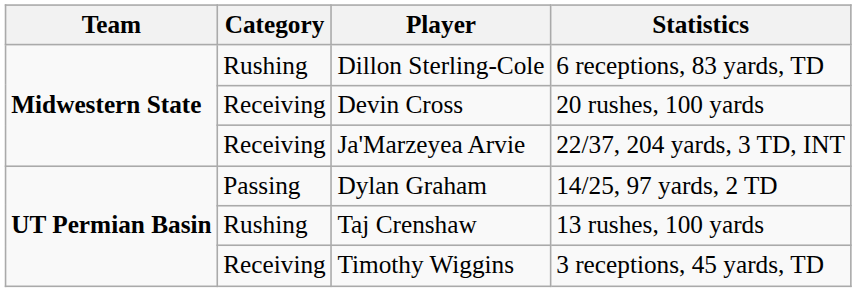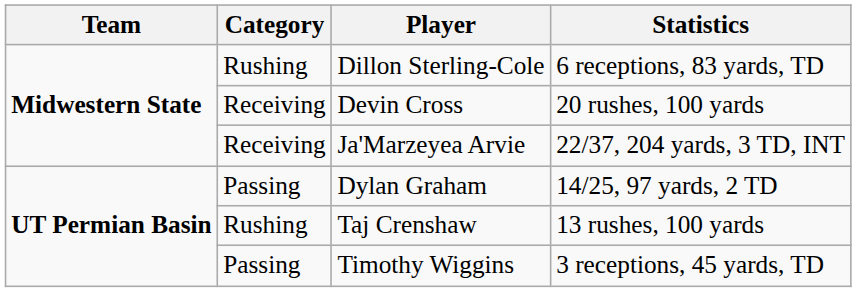(274, 265) Receiving -> (262, 265) Passing
